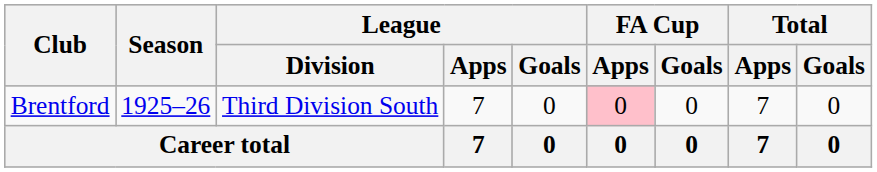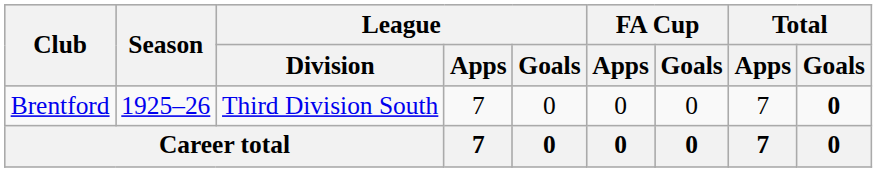(621, 105) pink background -> (621, 105) no background
(834, 105) normal -> (834, 105) bold
